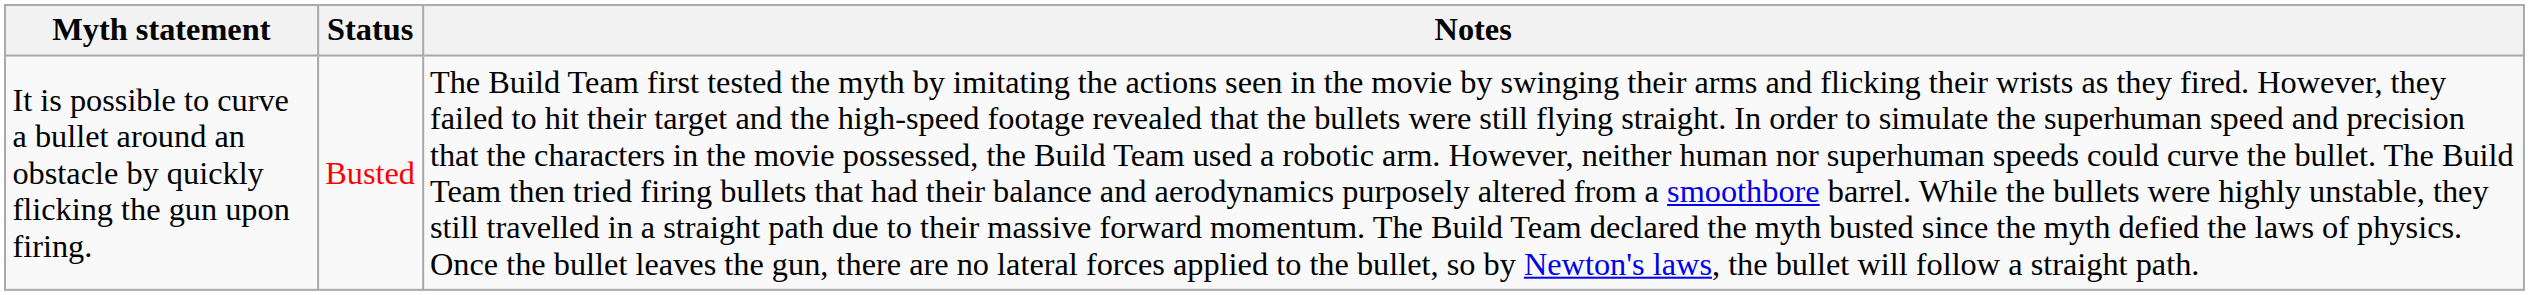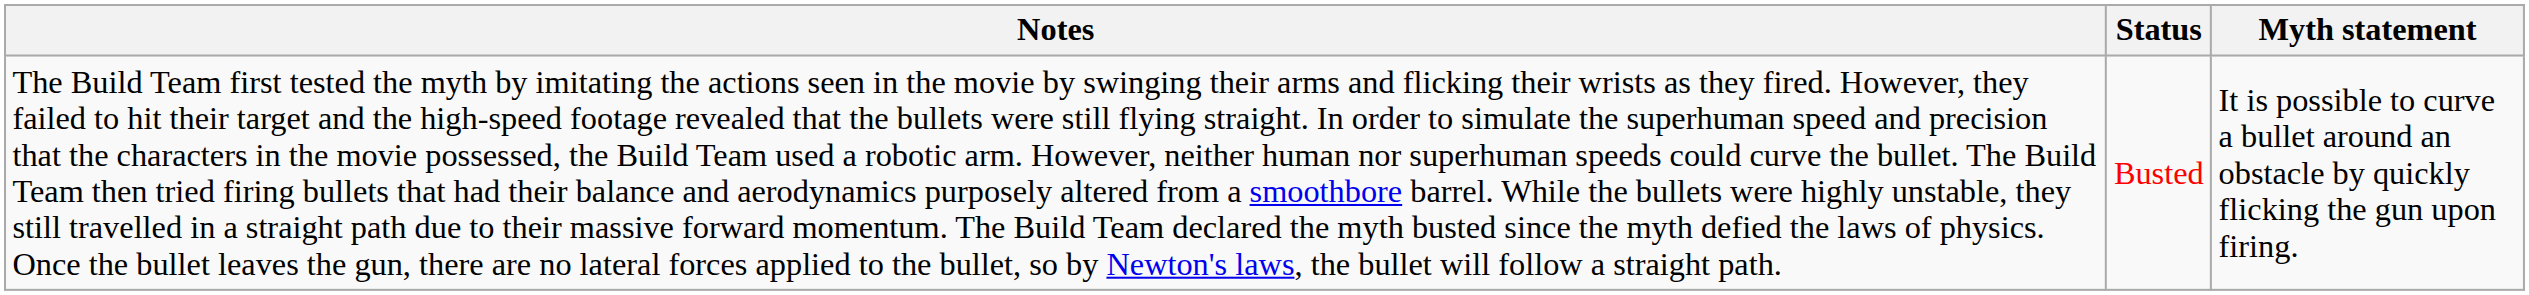columns swapped: (161, 30) <-> (1473, 30)
